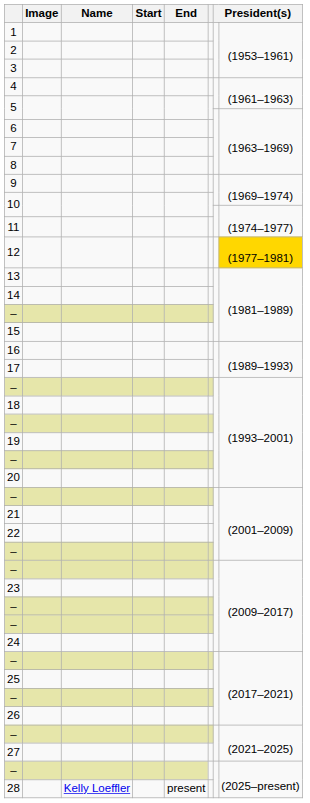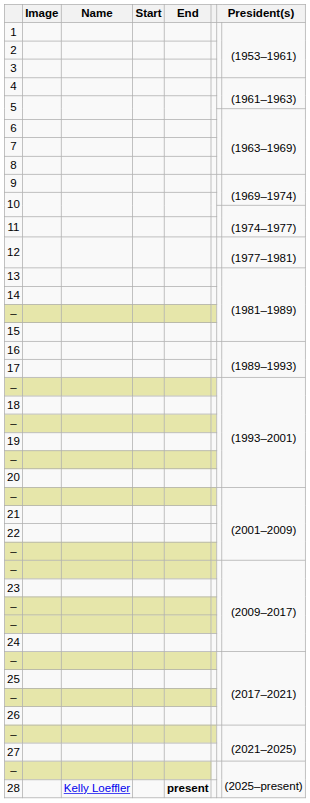(260, 258) gold background -> (264, 258) no background
(186, 788) normal -> (188, 788) bold
